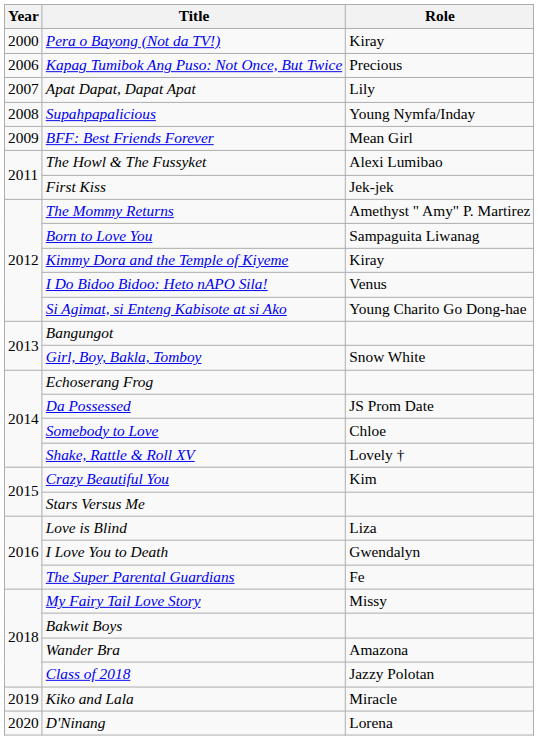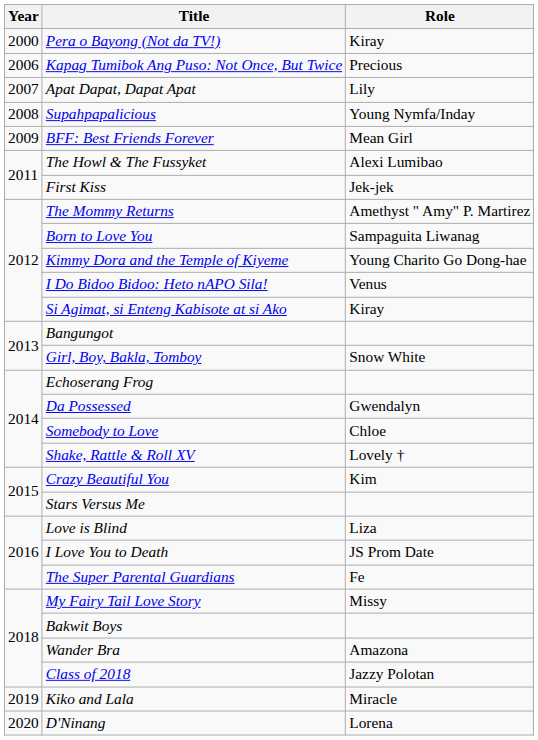(367, 260) Kiray -> (438, 260) Young Charito Go Dong-hae
(438, 308) Young Charito Go Dong-hae -> (367, 308) Kiray
(392, 406) JS Prom Date -> (385, 406) Gwendalyn
(385, 552) Gwendalyn -> (392, 552) JS Prom Date
